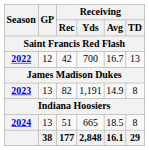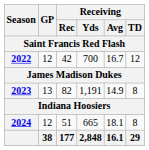(135, 59) 13 -> (135, 59) 12
(47, 122) 13 -> (47, 122) 12
(115, 122) 18.5 -> (115, 122) 18.1
